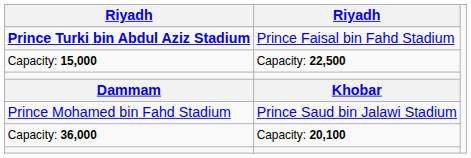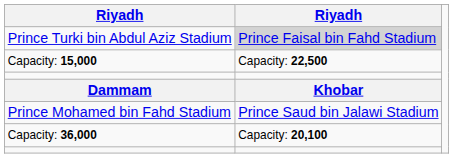(129, 38) bold -> (120, 38) normal
(356, 38) no background -> (337, 38) lightgrey background
